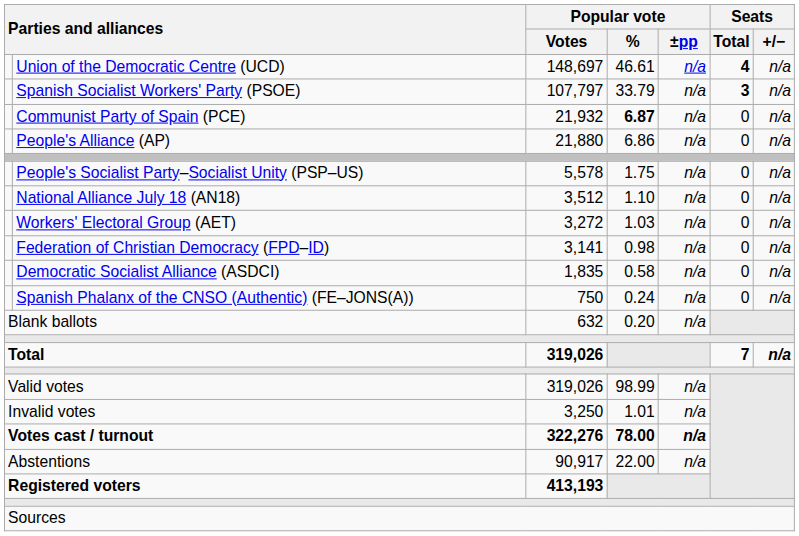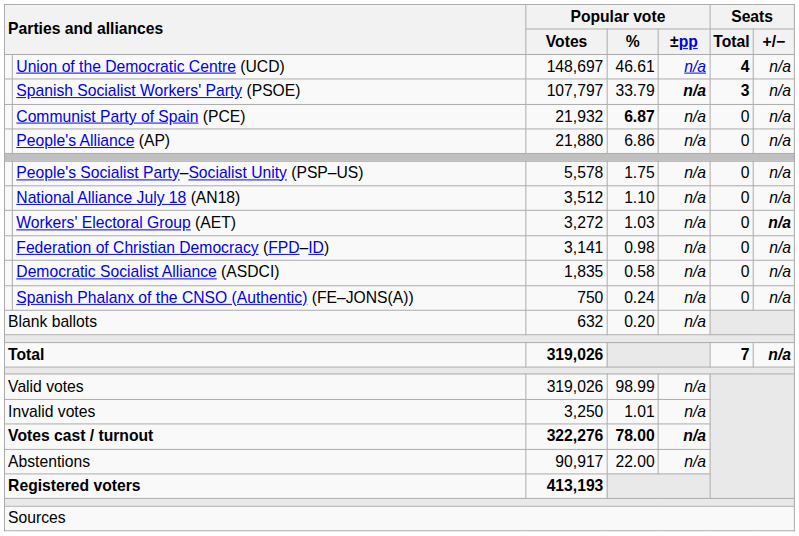(695, 91) normal -> (695, 91) bold
(780, 223) normal -> (780, 223) bold
